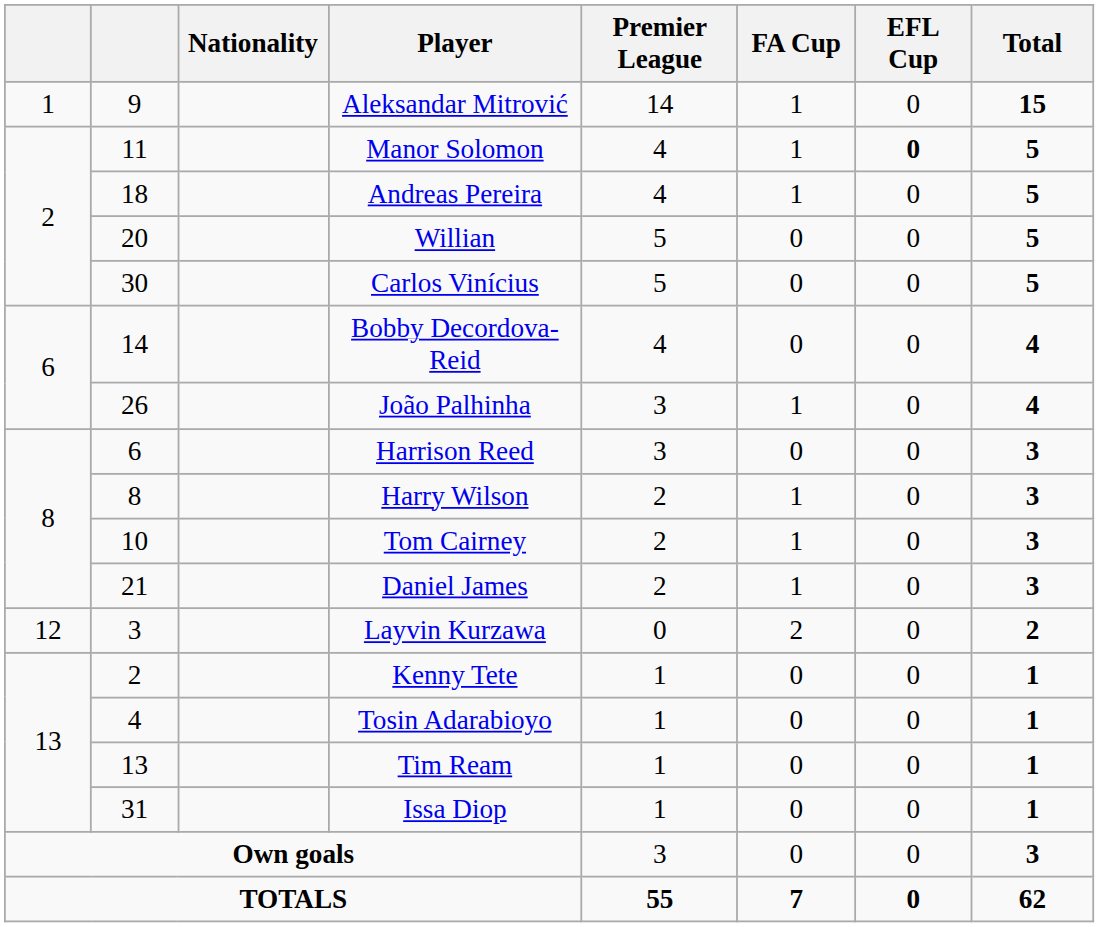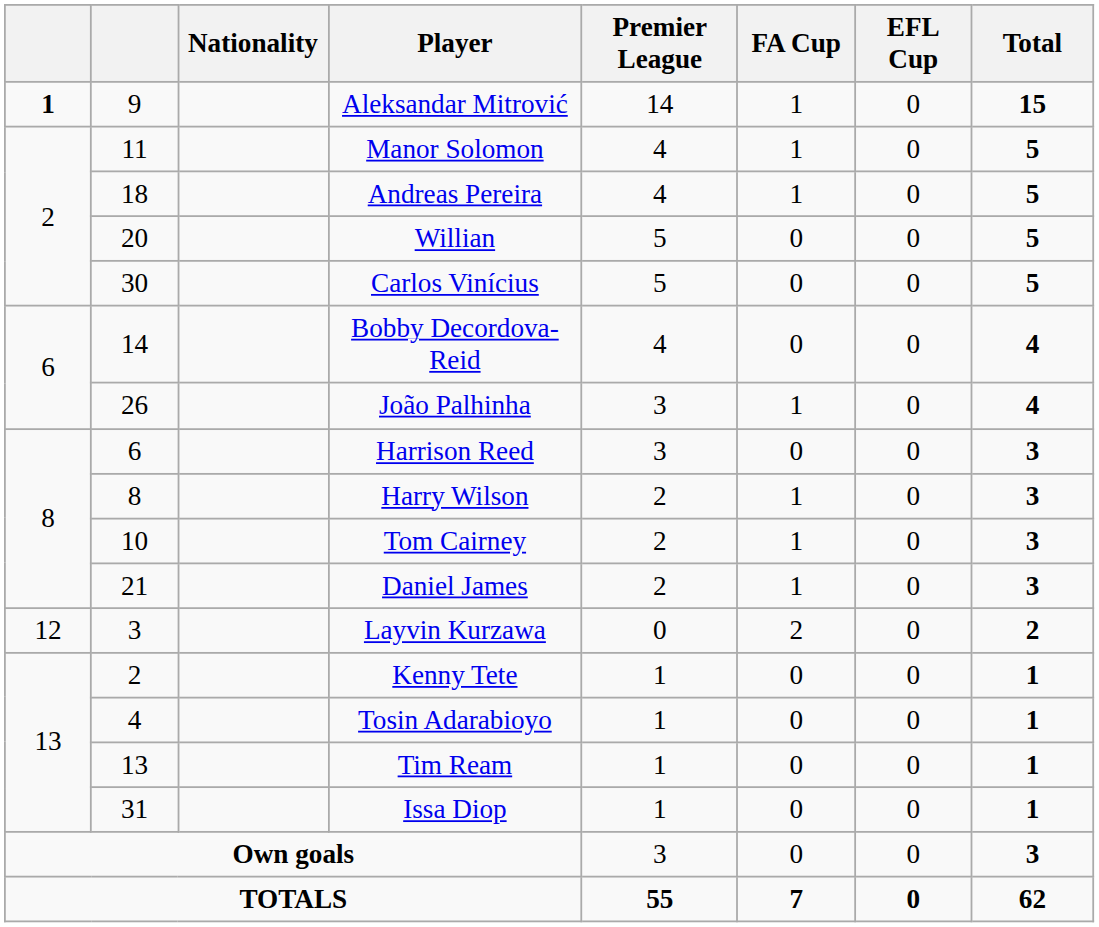(48, 104) normal -> (48, 104) bold
(913, 149) bold -> (913, 149) normal
